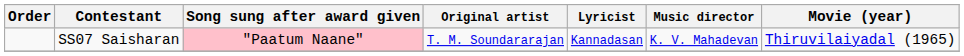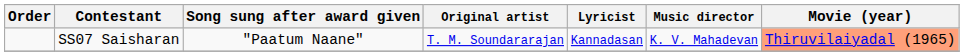(303, 40) pink background -> (303, 40) no background
(860, 40) no background -> (860, 40) lightsalmon background
